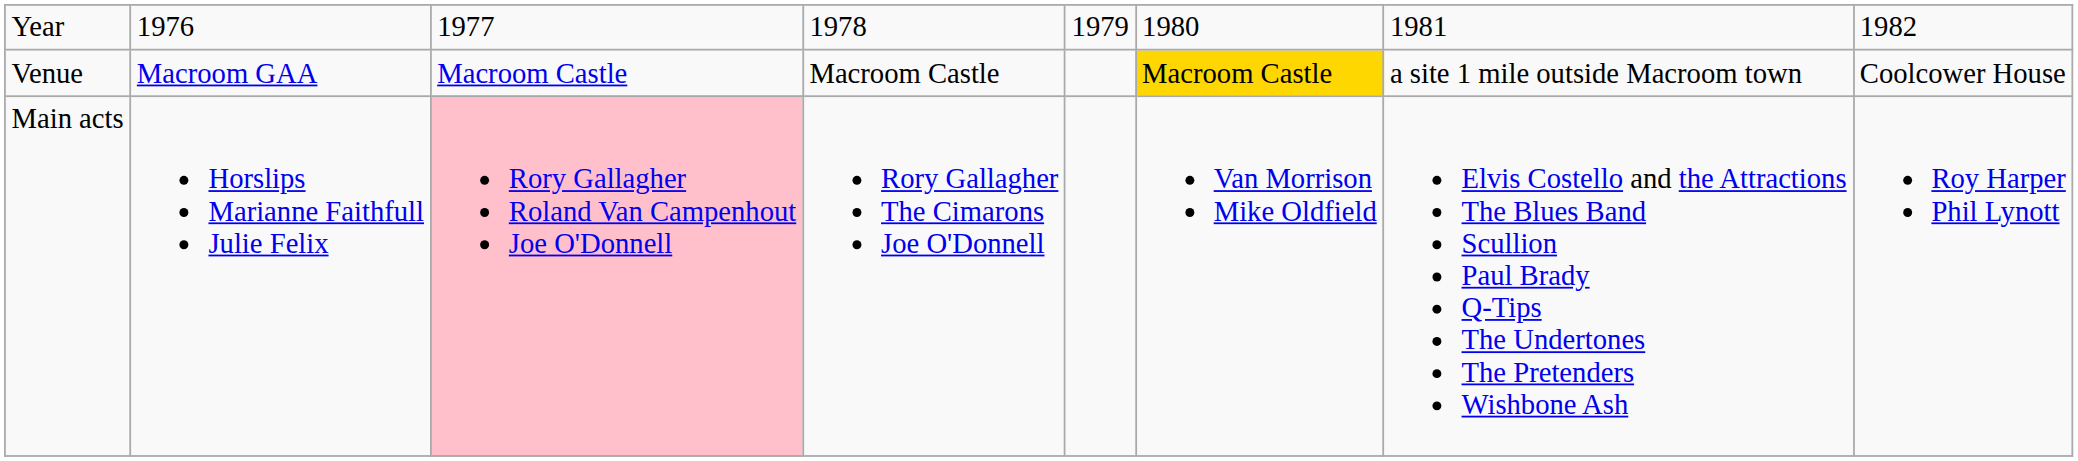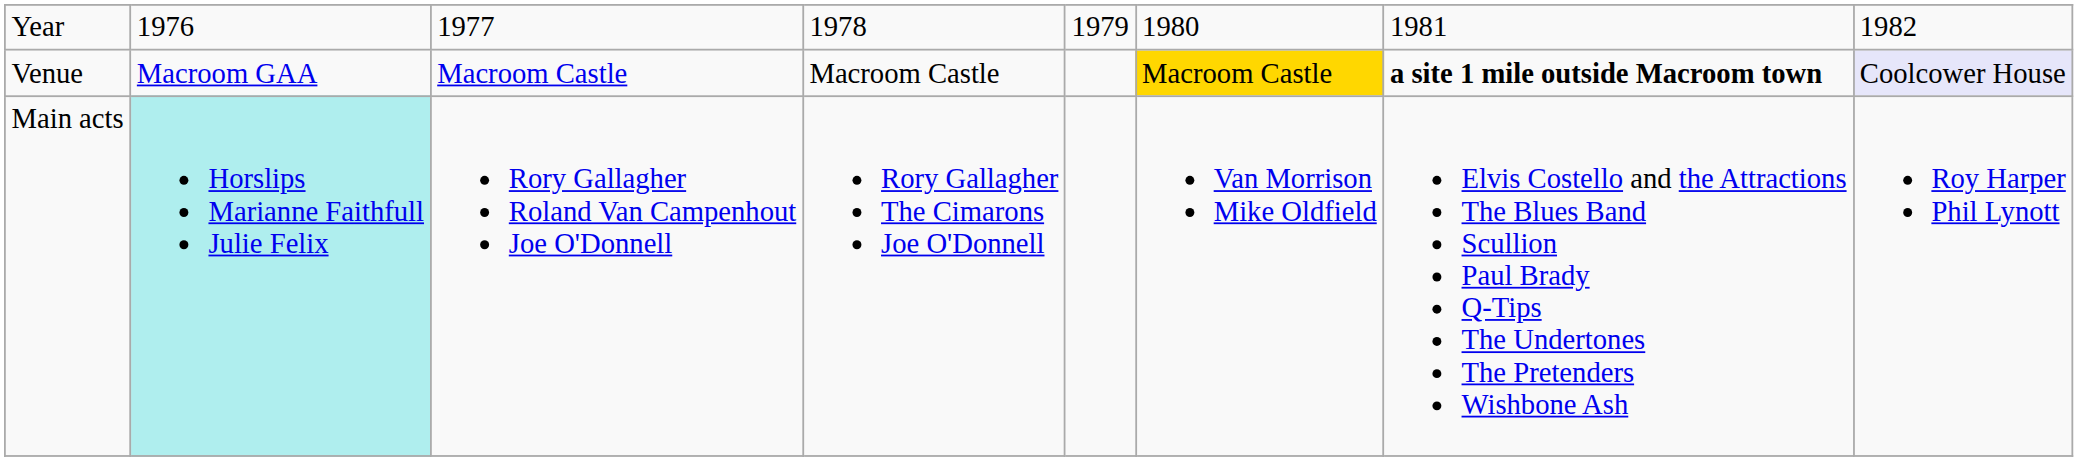(1596, 72) normal -> (1606, 72) bold
(1963, 72) no background -> (1963, 72) lavender background
(280, 212) no background -> (280, 212) paleturquoise background
(617, 212) pink background -> (617, 212) no background
